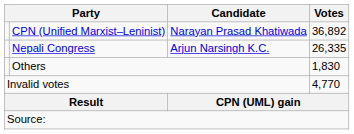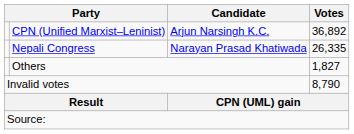(239, 31) Narayan Prasad Khatiwada -> (220, 31) Arjun Narsingh K.C.
(220, 48) Arjun Narsingh K.C. -> (239, 48) Narayan Prasad Khatiwada
(326, 66) 1,830 -> (326, 66) 1,827
(326, 84) 4,770 -> (326, 84) 8,790
